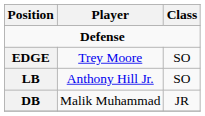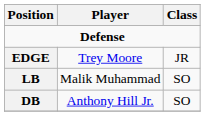(182, 57) SO -> (182, 57) JR
(110, 79) Anthony Hill Jr. -> (110, 79) Malik Muhammad
(110, 100) Malik Muhammad -> (110, 100) Anthony Hill Jr.
(182, 100) JR -> (182, 100) SO
